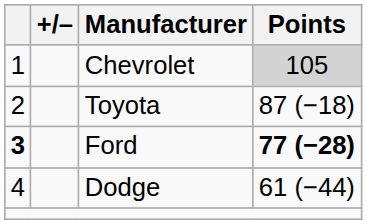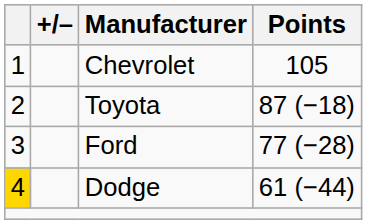(307, 65) lightgrey background -> (307, 65) no background
(18, 146) bold -> (18, 146) normal
(307, 146) bold -> (307, 146) normal
(18, 187) no background -> (18, 187) gold background
